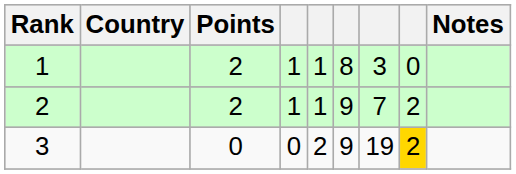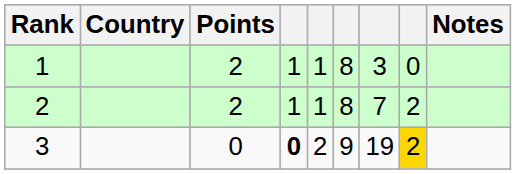(346, 106) 9 -> (346, 106) 8
(294, 147) normal -> (294, 147) bold
